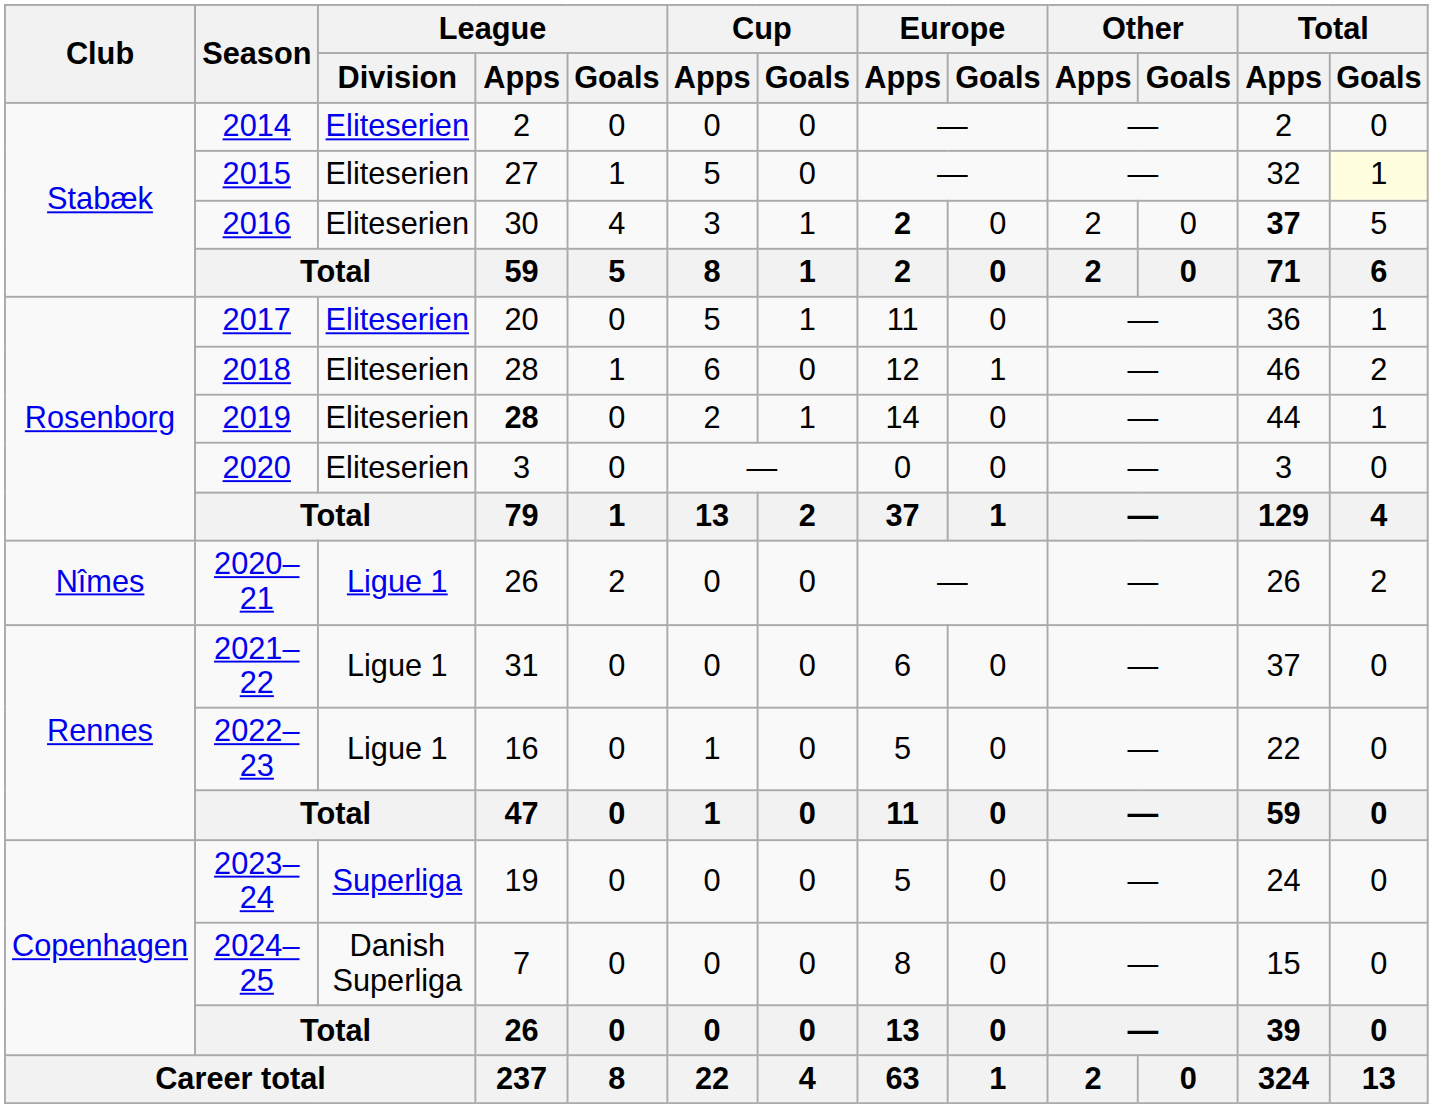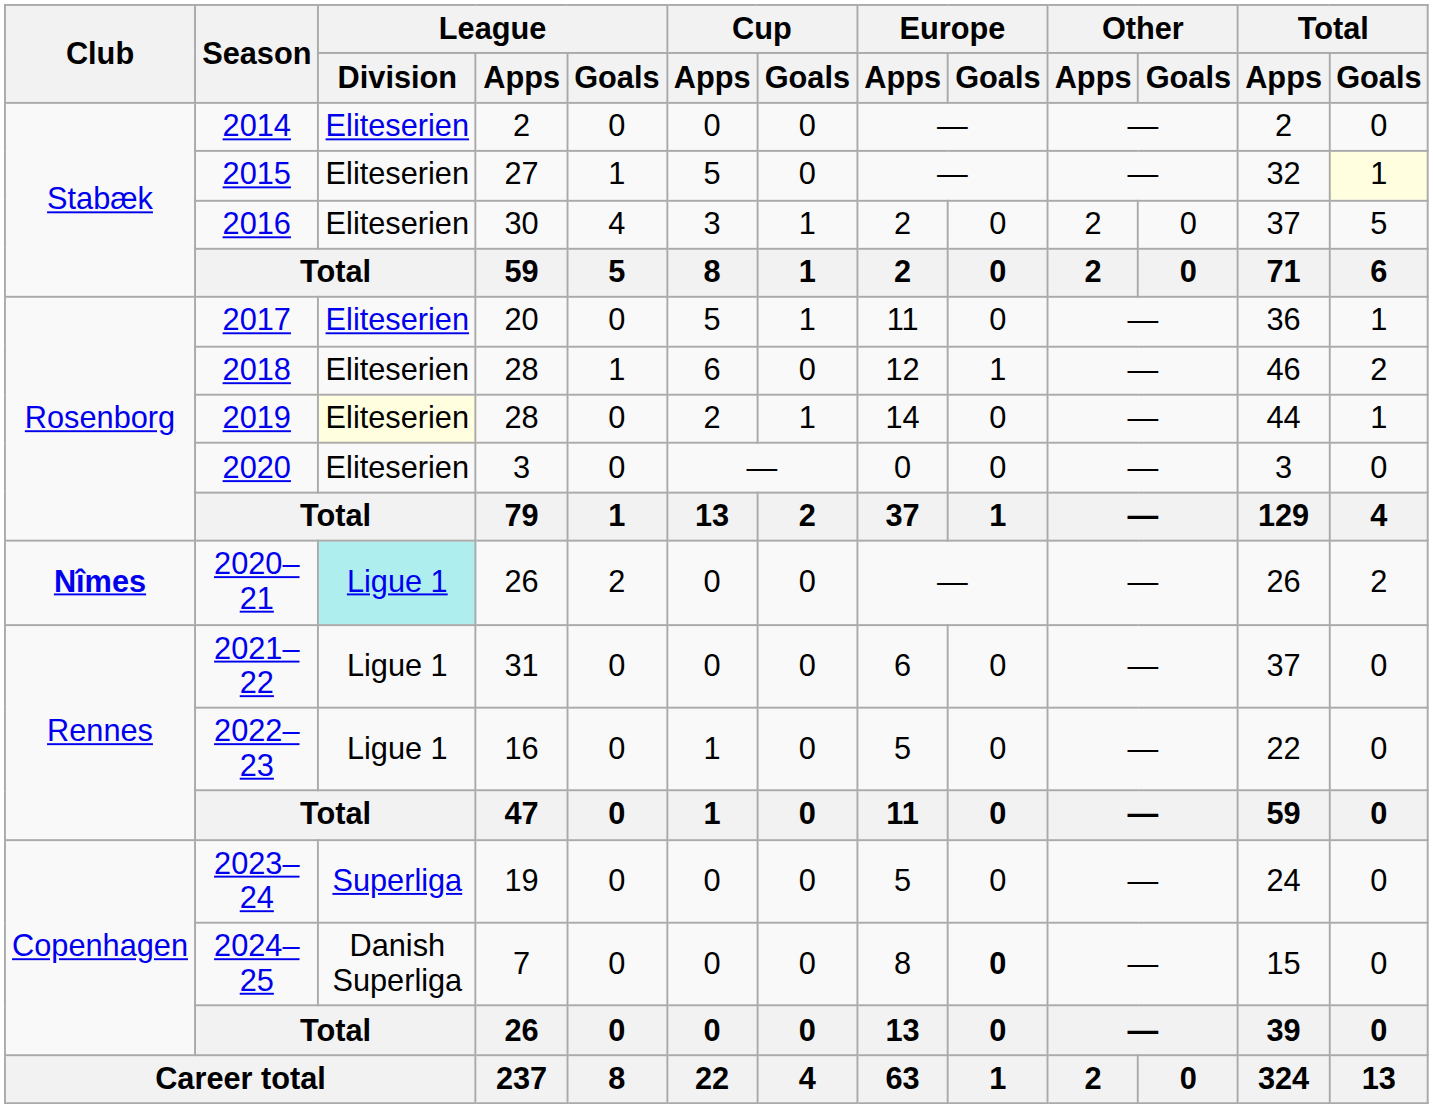(903, 223) bold -> (903, 223) normal
(1284, 223) bold -> (1284, 223) normal
(397, 418) no background -> (397, 418) lightyellow background
(522, 418) bold -> (522, 418) normal
(100, 582) normal -> (100, 582) bold
(397, 582) no background -> (397, 582) paleturquoise background
(998, 963) normal -> (998, 963) bold
